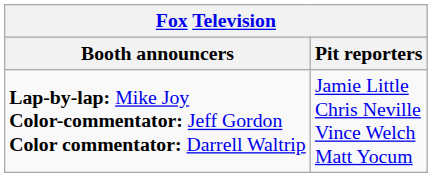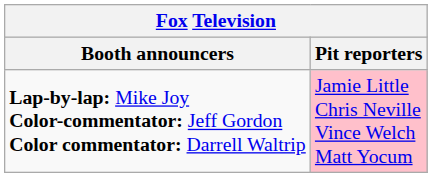(368, 121) no background -> (368, 121) pink background
